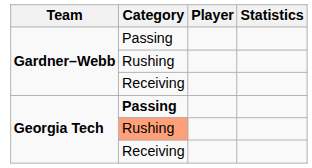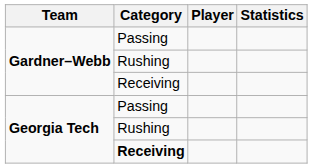(149, 106) bold -> (143, 106) normal
(148, 128) lightsalmon background -> (143, 128) no background
(153, 151) normal -> (151, 151) bold
